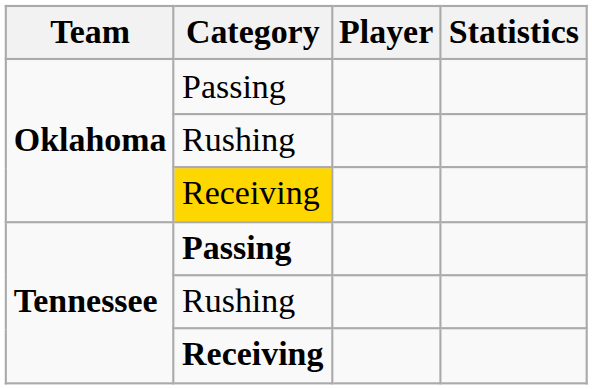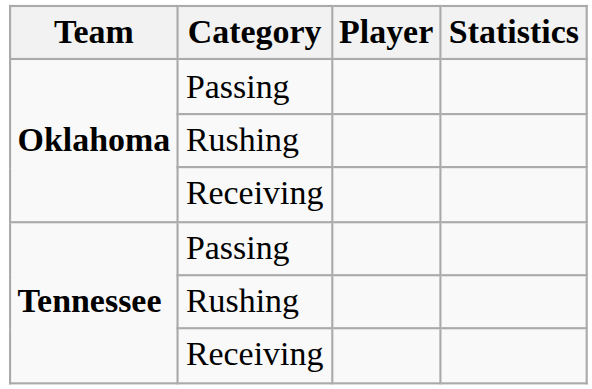(251, 193) gold background -> (255, 193) no background
(237, 247) bold -> (238, 247) normal
(253, 355) bold -> (255, 355) normal
